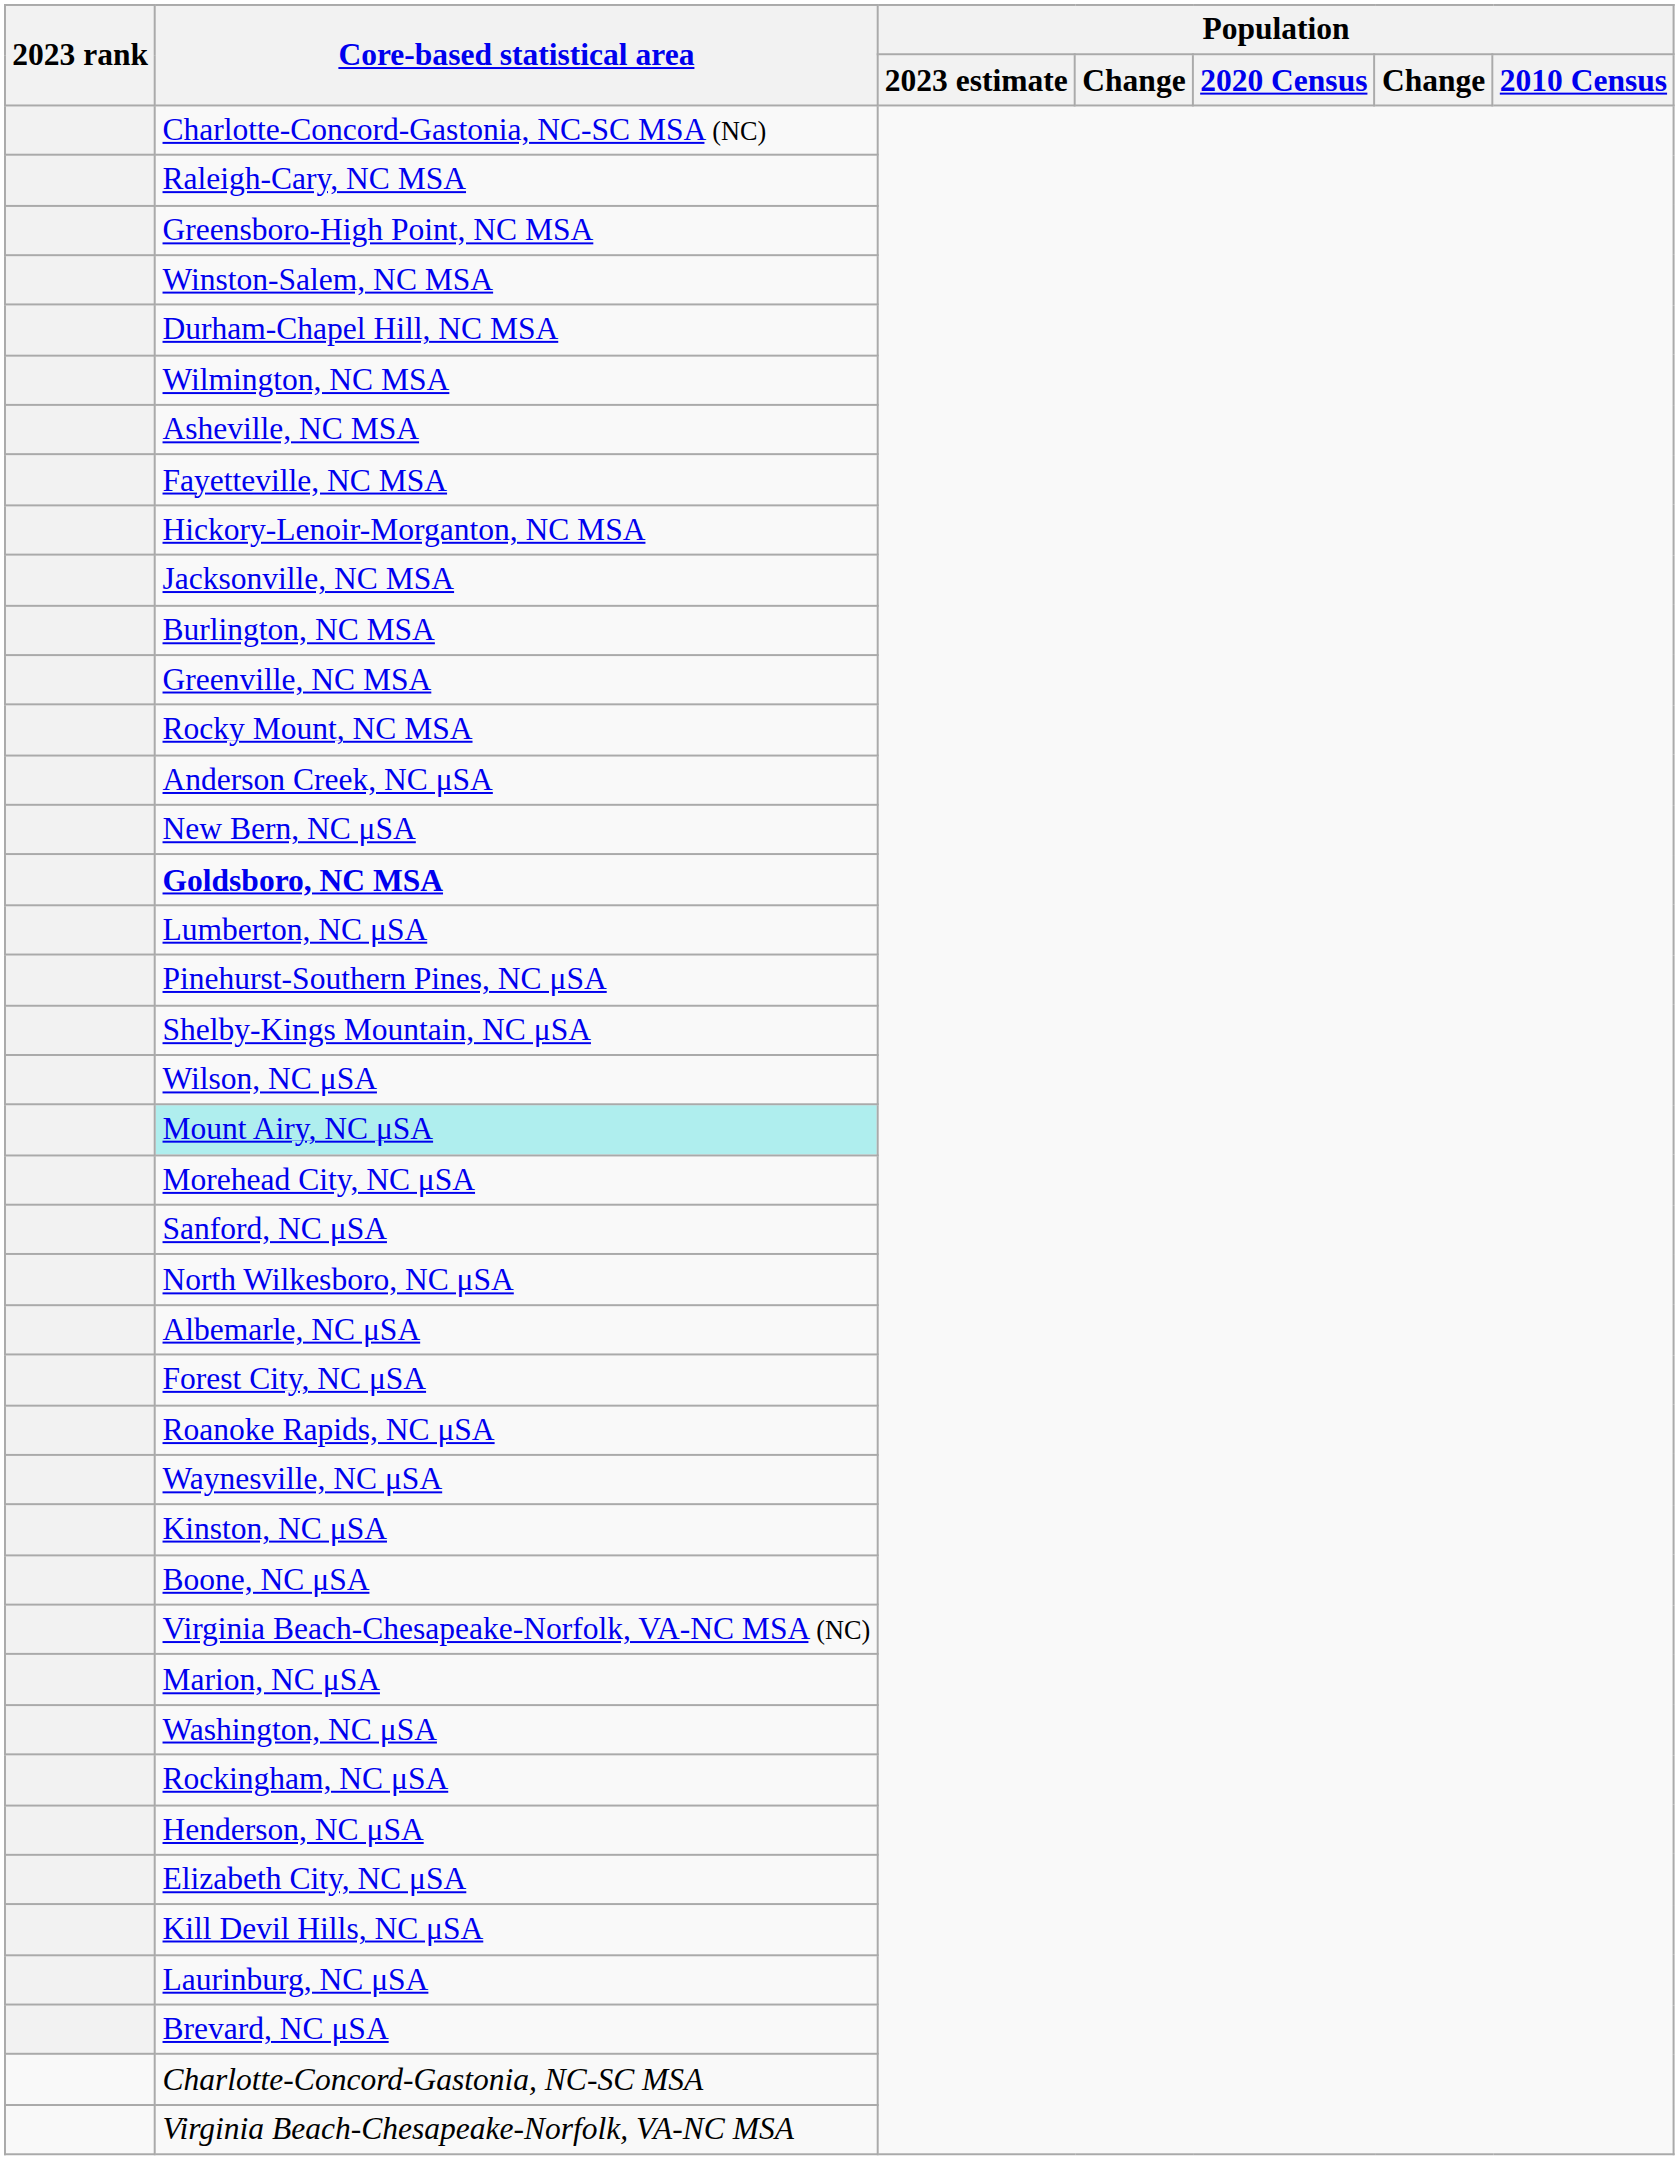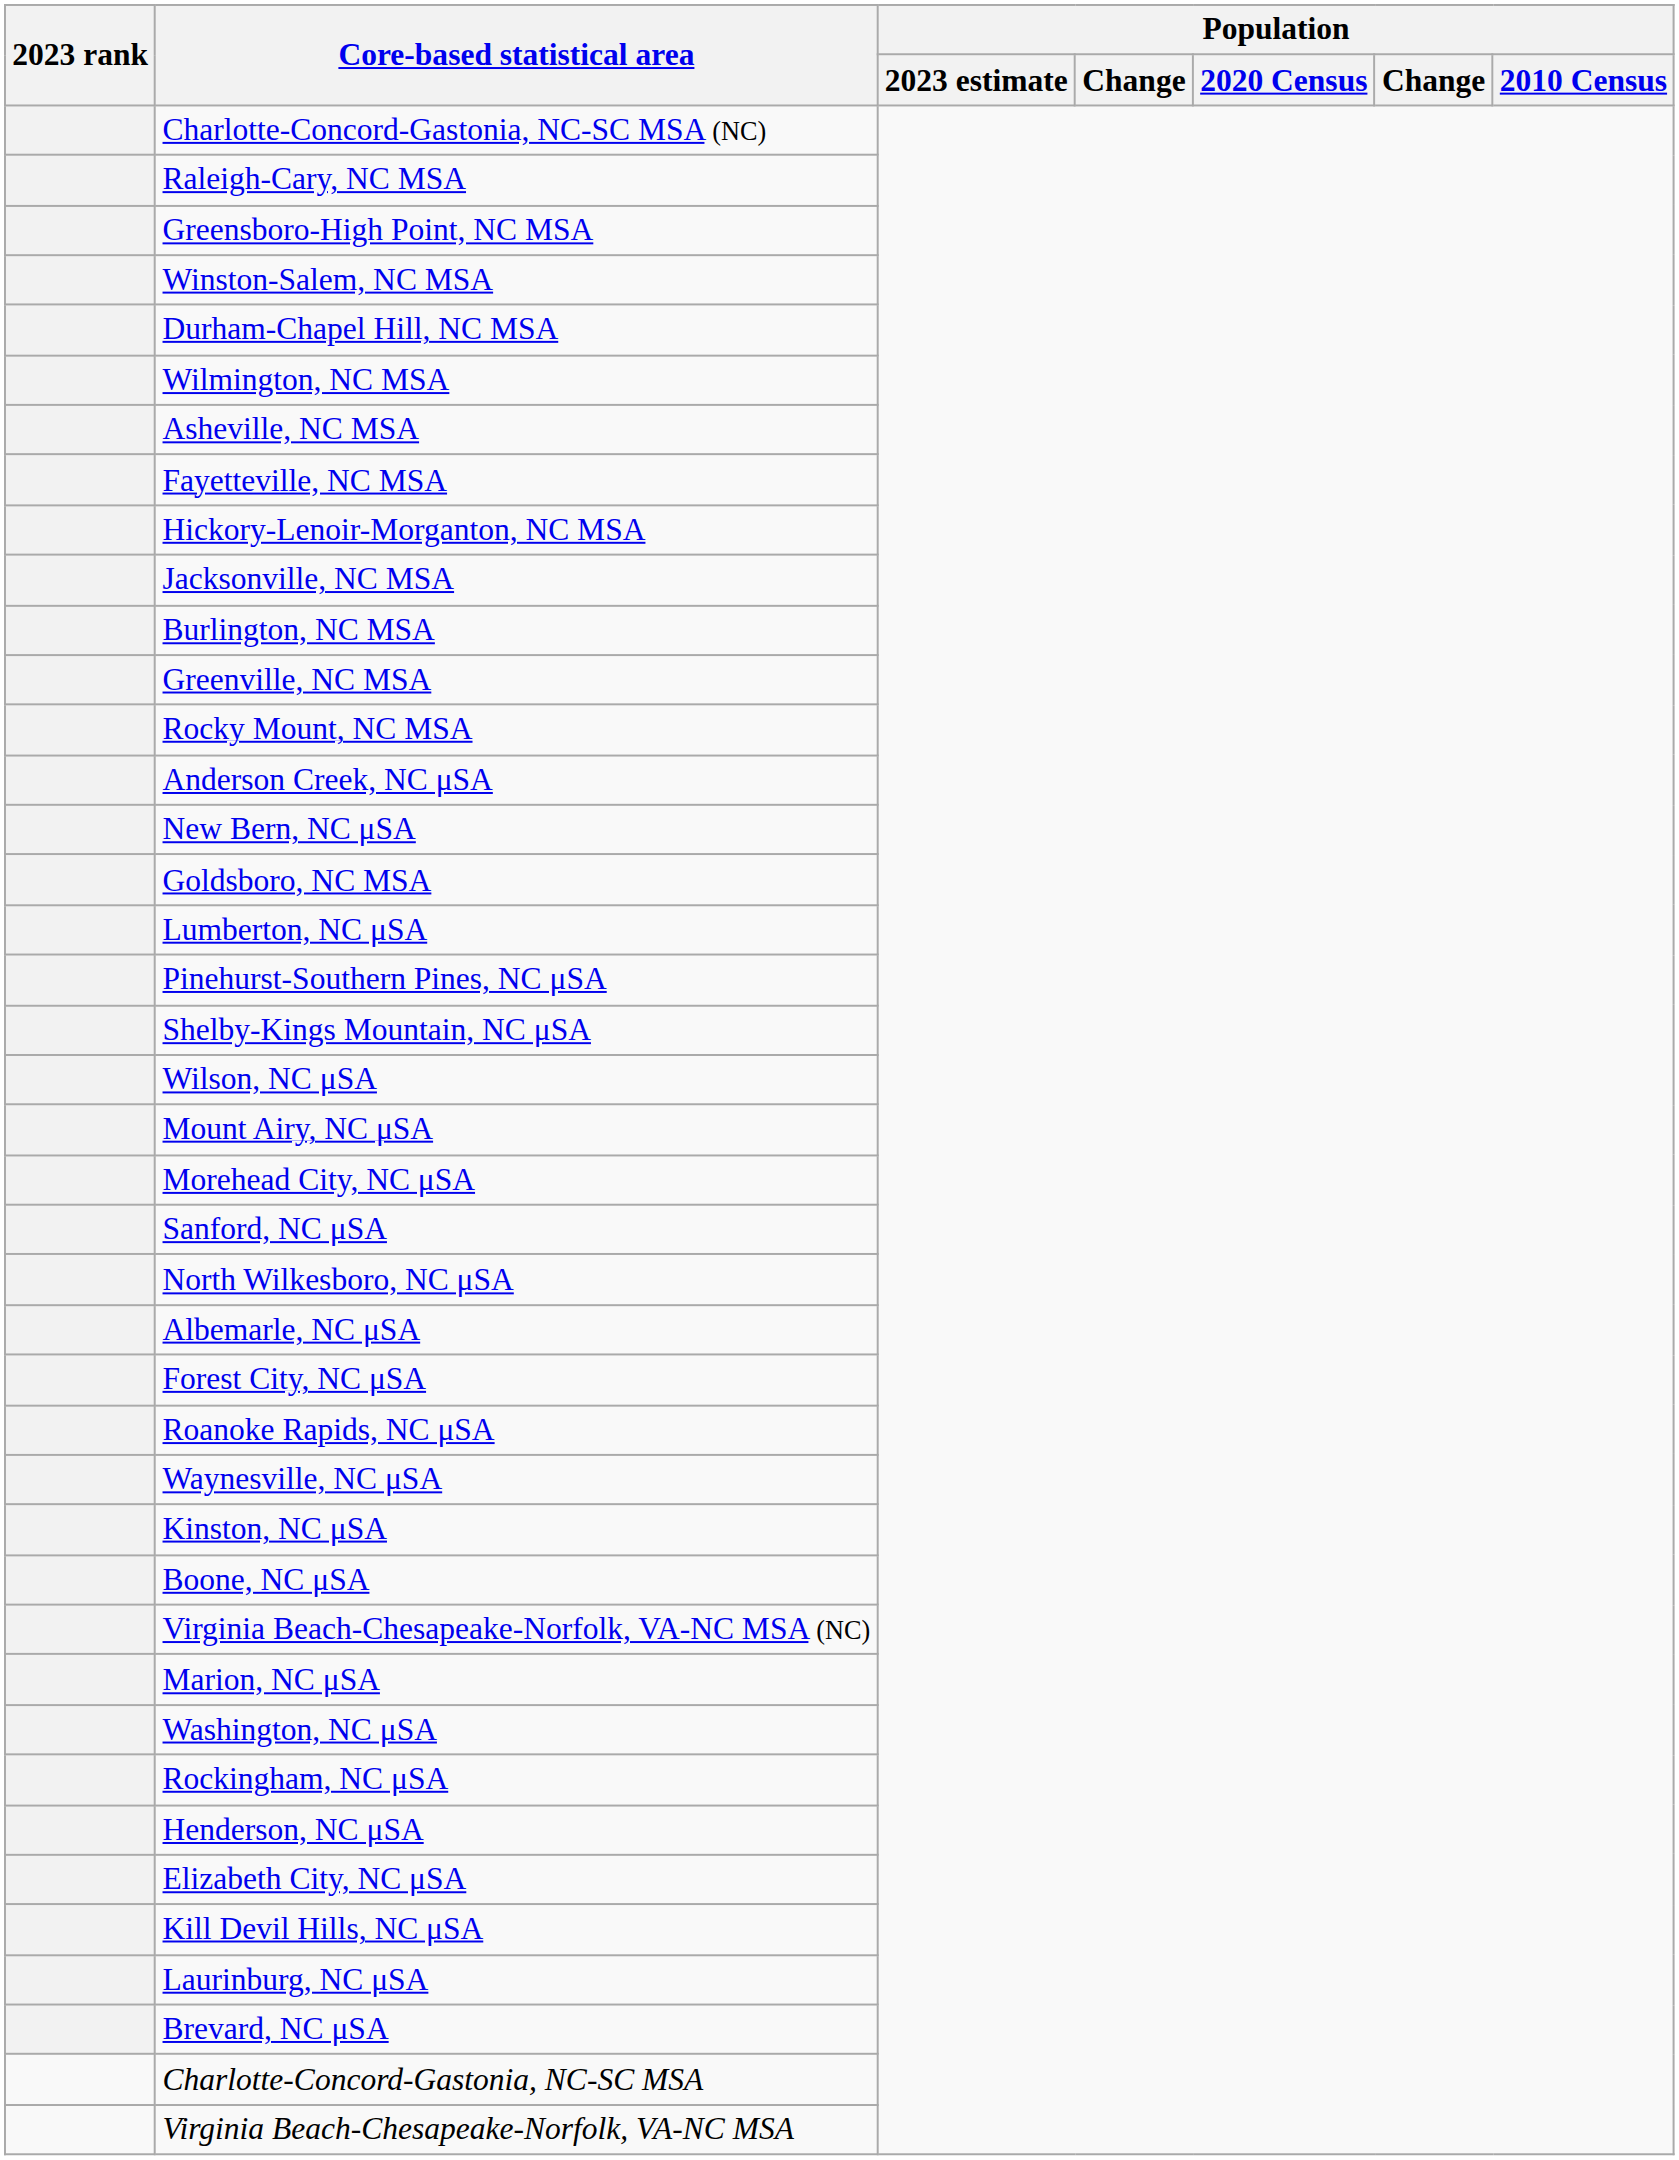(303, 879) bold -> (297, 879) normal
(298, 1129) paleturquoise background -> (298, 1129) no background
